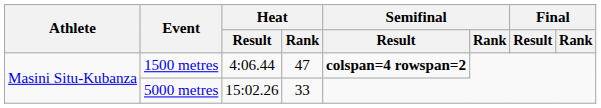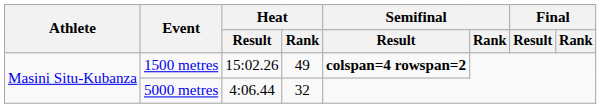(252, 65) 4:06.44 -> (252, 65) 15:02.26
(302, 65) 47 -> (302, 65) 49
(252, 90) 15:02.26 -> (252, 90) 4:06.44
(302, 90) 33 -> (302, 90) 32
